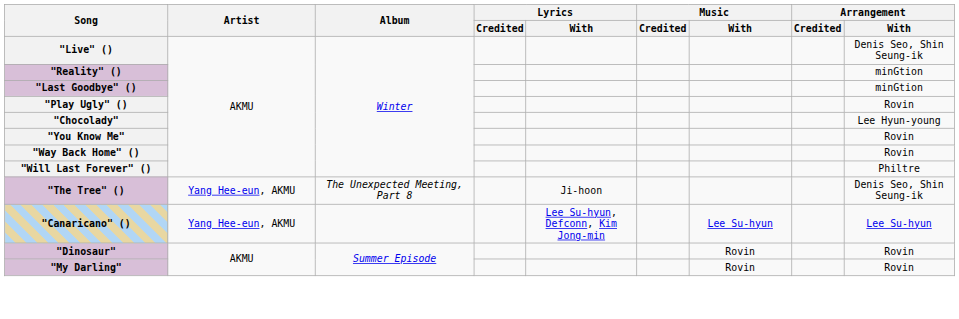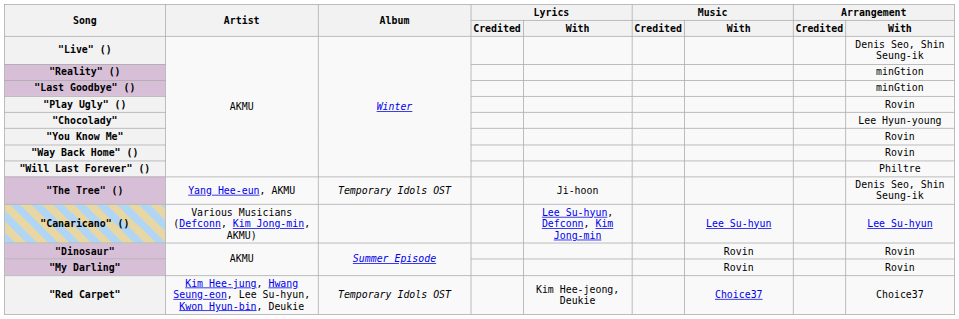(395, 191) The Unexpected Meeting, Part 8 -> (394, 191) Temporary Idols OST
(242, 224) Yang Hee-eun, AKMU -> (242, 224) Various Musicians (Defconn, Kim Jong-min, AKMU)
+ row: (85, 295)
